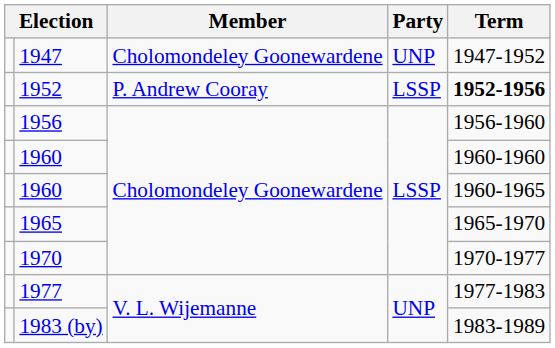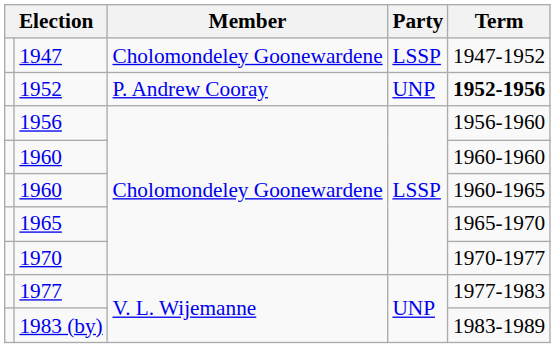(414, 55) UNP -> (417, 55) LSSP
(417, 88) LSSP -> (414, 88) UNP
